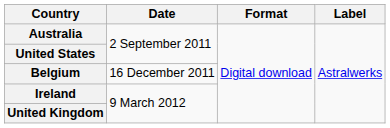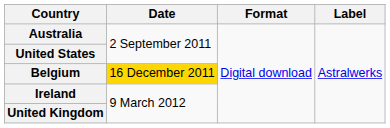(162, 73) no background -> (162, 73) gold background
